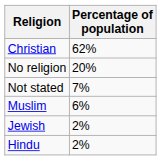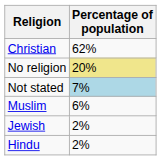(84, 68) no background -> (84, 68) khaki background
(81, 87) no background -> (81, 87) lightblue background
